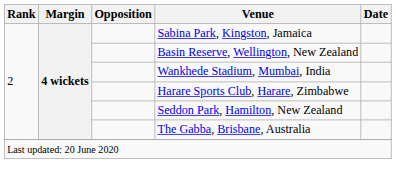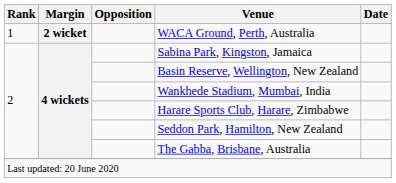+ row: (236, 33)
